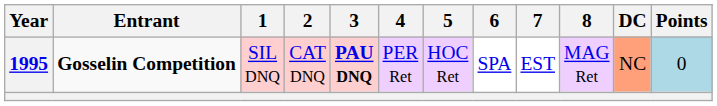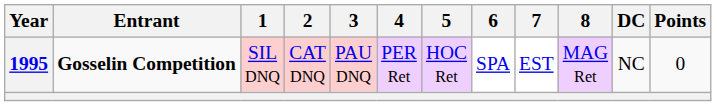(354, 64) bold -> (354, 64) normal
(633, 64) lightsalmon background -> (631, 64) no background
(682, 64) lightblue background -> (680, 64) no background
